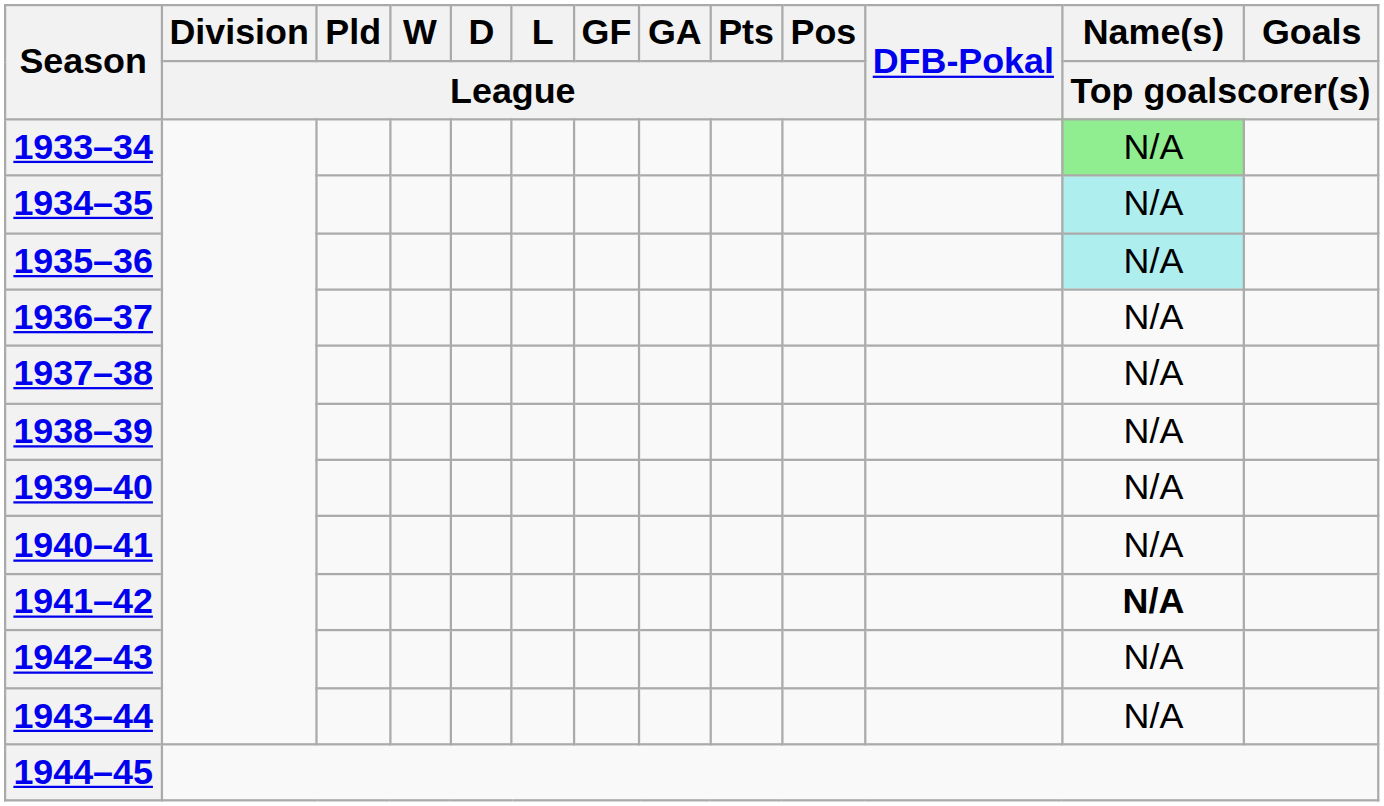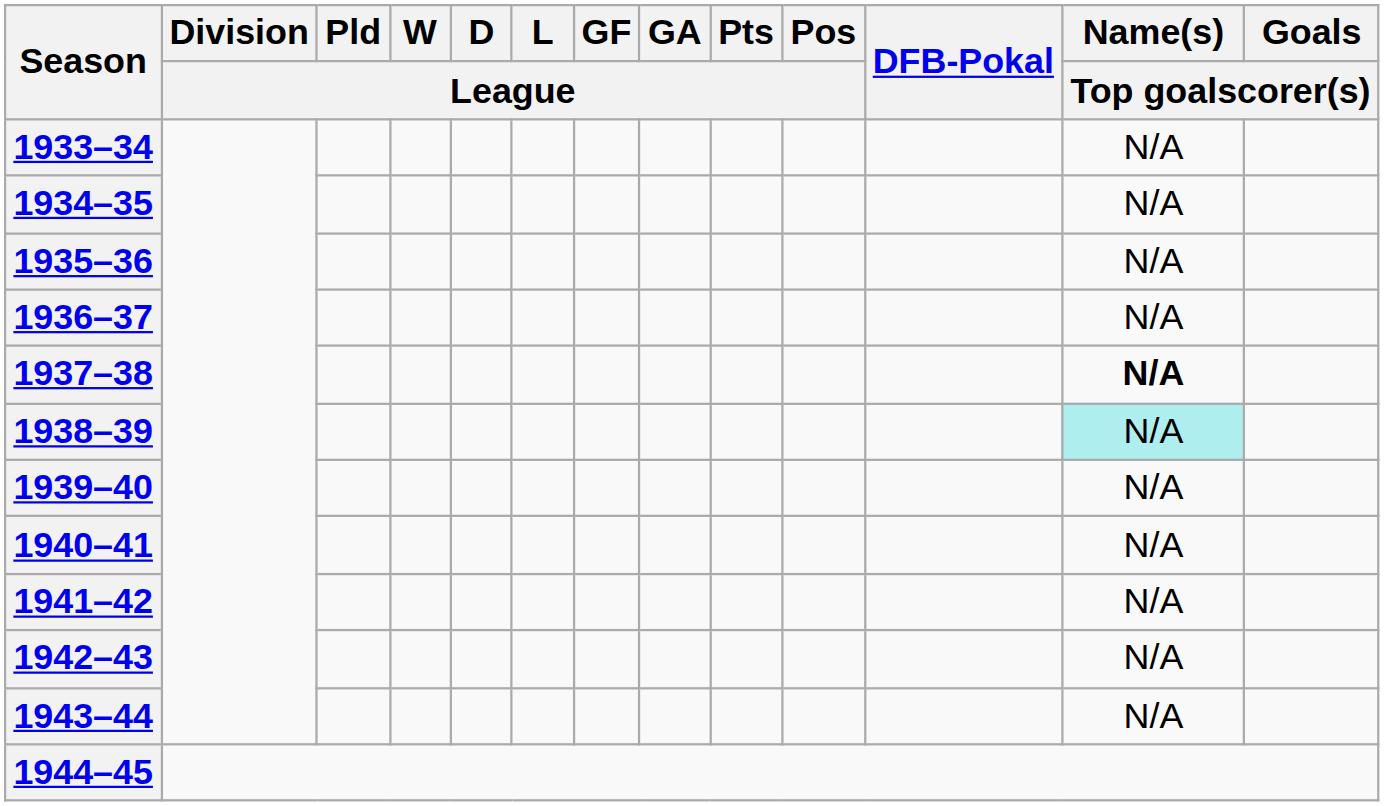(1153, 146) lightgreen background -> (1153, 146) no background
(1153, 203) paleturquoise background -> (1153, 203) no background
(1153, 260) paleturquoise background -> (1153, 260) no background
(1153, 373) normal -> (1153, 373) bold
(1153, 430) no background -> (1153, 430) paleturquoise background
(1153, 601) bold -> (1153, 601) normal
